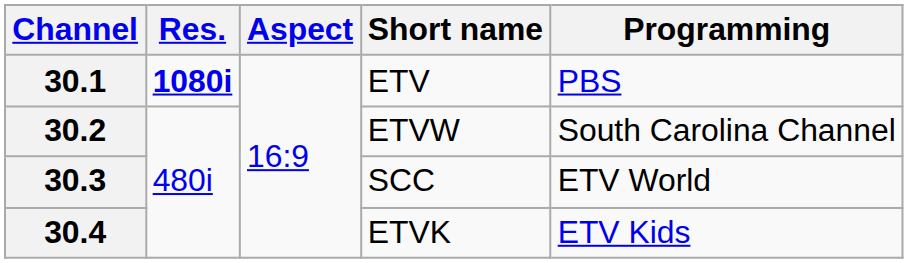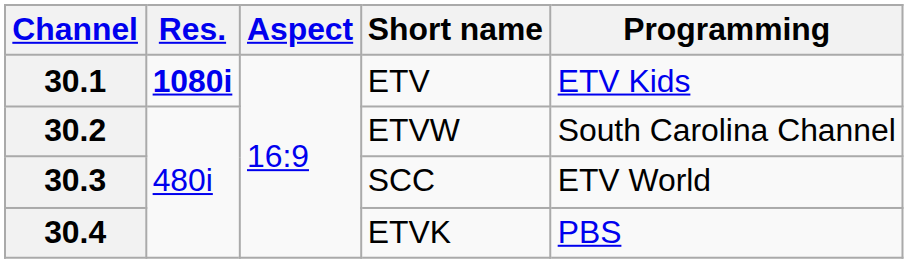(590, 80) PBS -> (624, 80) ETV Kids
(624, 231) ETV Kids -> (590, 231) PBS
